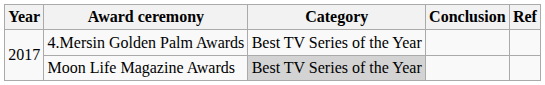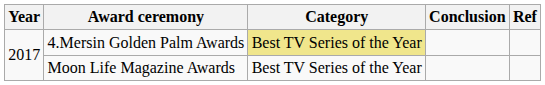(337, 42) no background -> (337, 42) khaki background
(337, 67) lightgrey background -> (337, 67) no background
